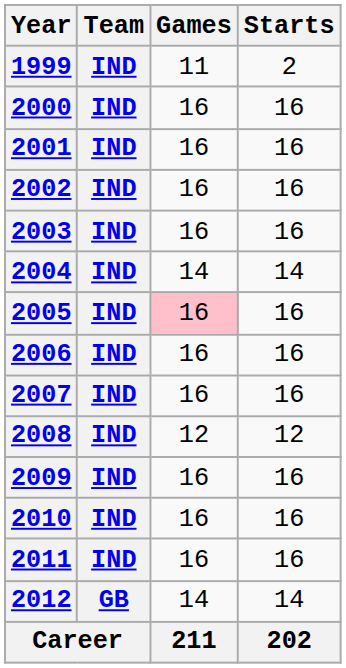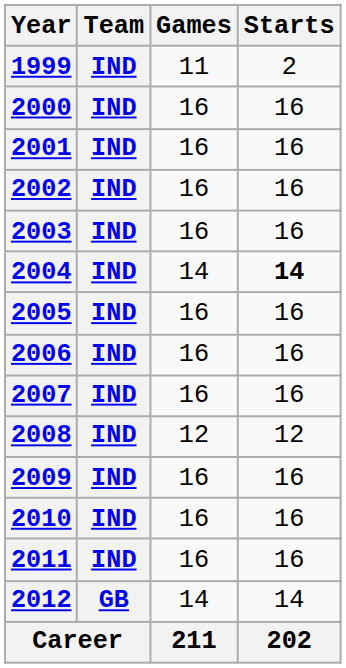(289, 272) normal -> (289, 272) bold
(194, 313) pink background -> (194, 313) no background
